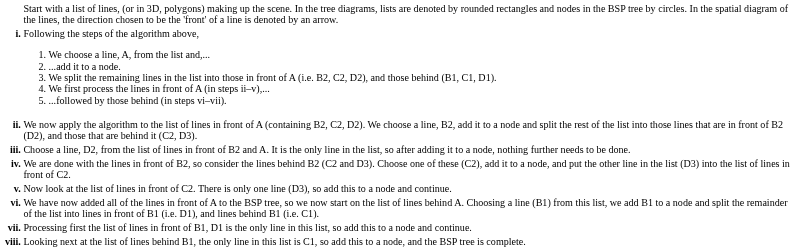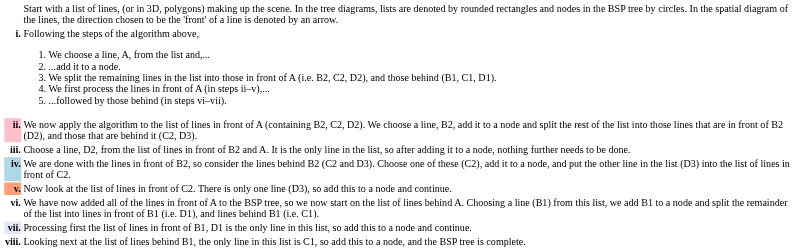(17, 124) no background -> (17, 124) pink background
(16, 163) no background -> (16, 163) lightblue background
(17, 188) no background -> (17, 188) lightsalmon background
(14, 227) no background -> (14, 227) lavender background
